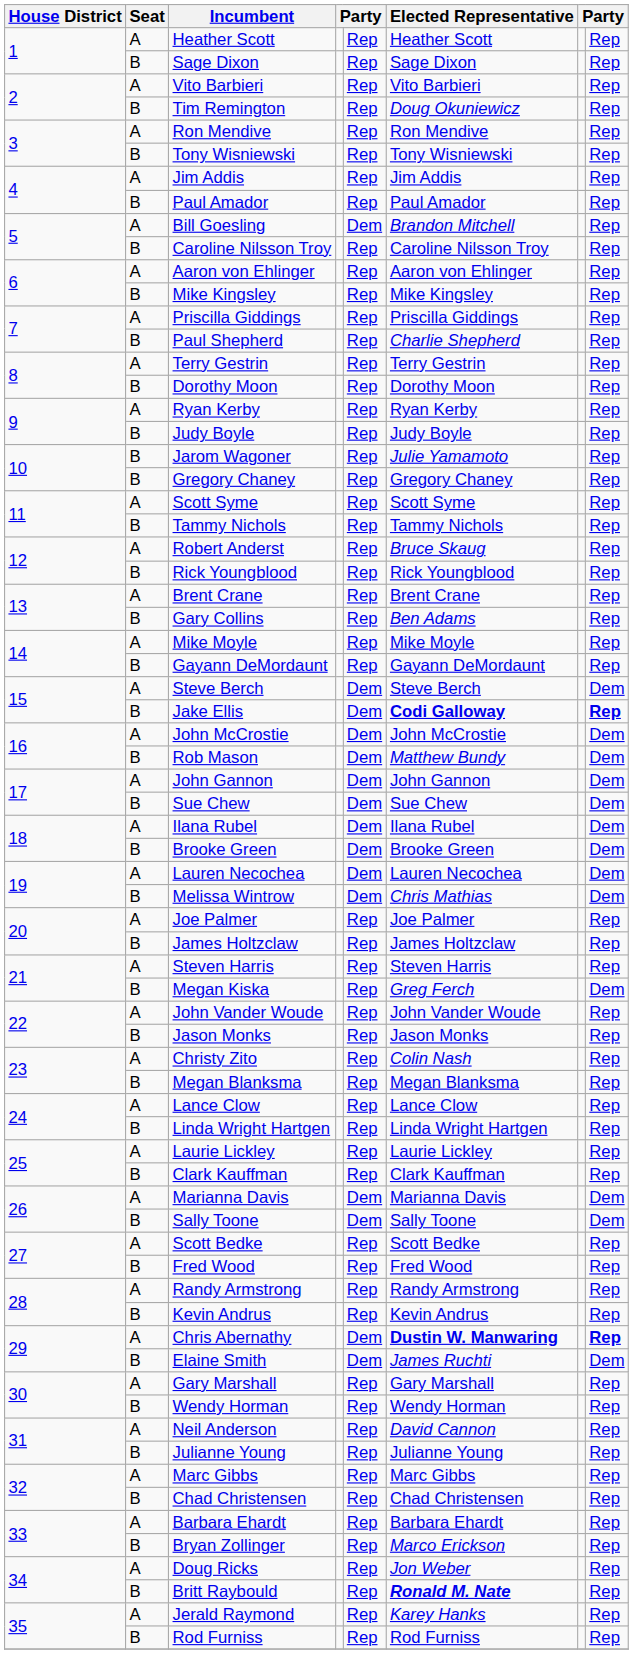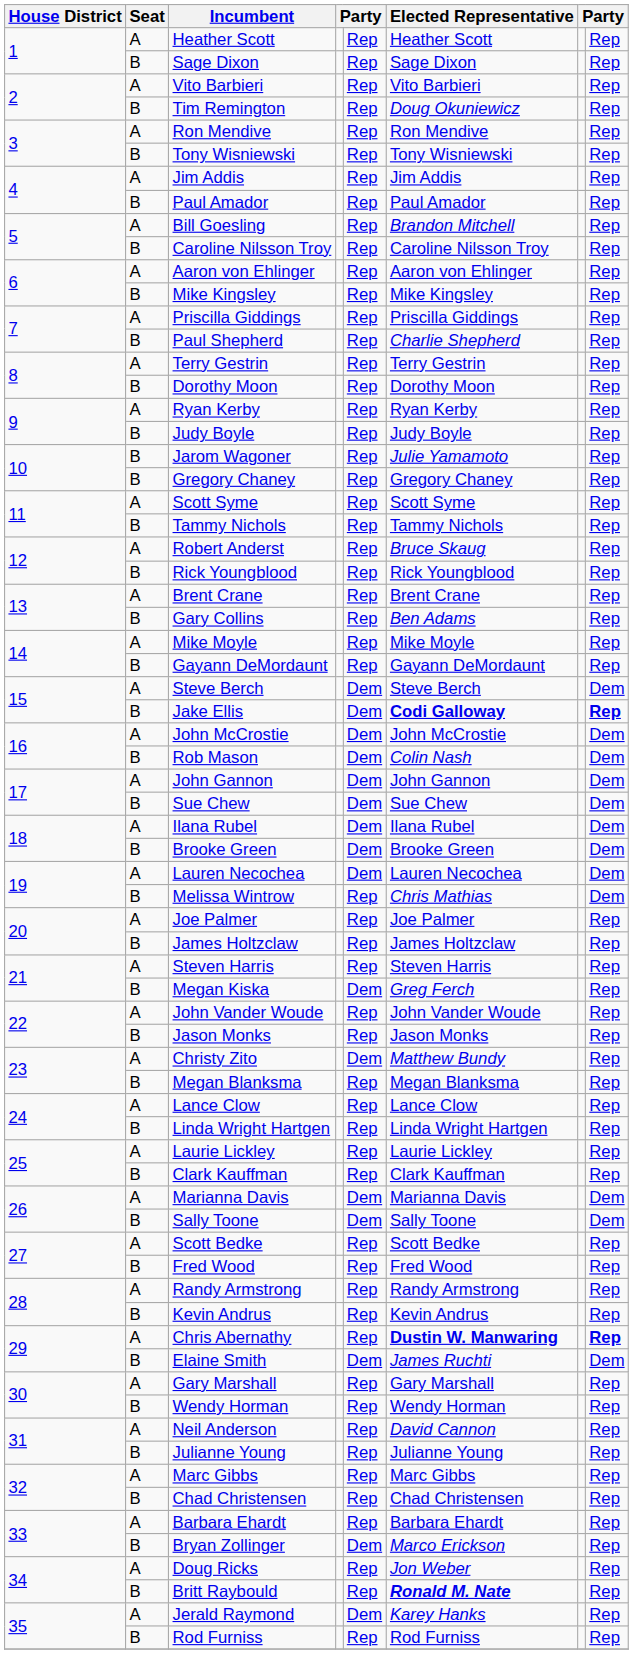(364, 224) Dem -> (362, 224) Rep
(447, 757) Matthew Bundy -> (431, 757) Colin Nash
(364, 896) Dem -> (362, 896) Rep
(362, 989) Rep -> (364, 989) Dem
(607, 989) Dem -> (605, 989) Rep
(362, 1058) Rep -> (364, 1058) Dem
(431, 1058) Colin Nash -> (447, 1058) Matthew Bundy
(364, 1336) Dem -> (362, 1336) Rep
(362, 1545) Rep -> (364, 1545) Dem
(362, 1614) Rep -> (364, 1614) Dem
